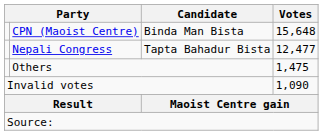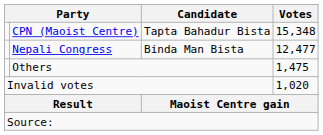(194, 31) Binda Man Bista -> (207, 31) Tapta Bahadur Bista
(296, 31) 15,648 -> (296, 31) 15,348
(207, 49) Tapta Bahadur Bista -> (194, 49) Binda Man Bista
(292, 85) 1,090 -> (292, 85) 1,020
